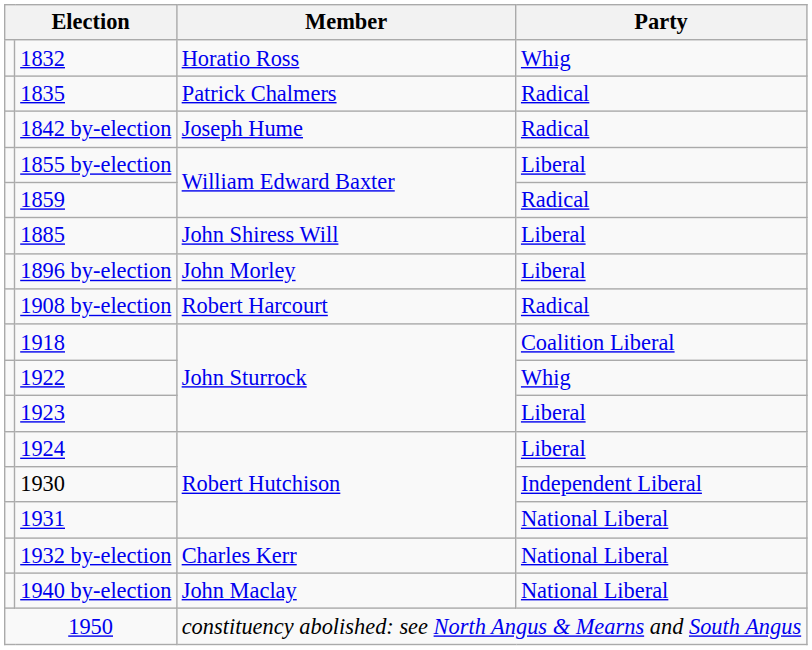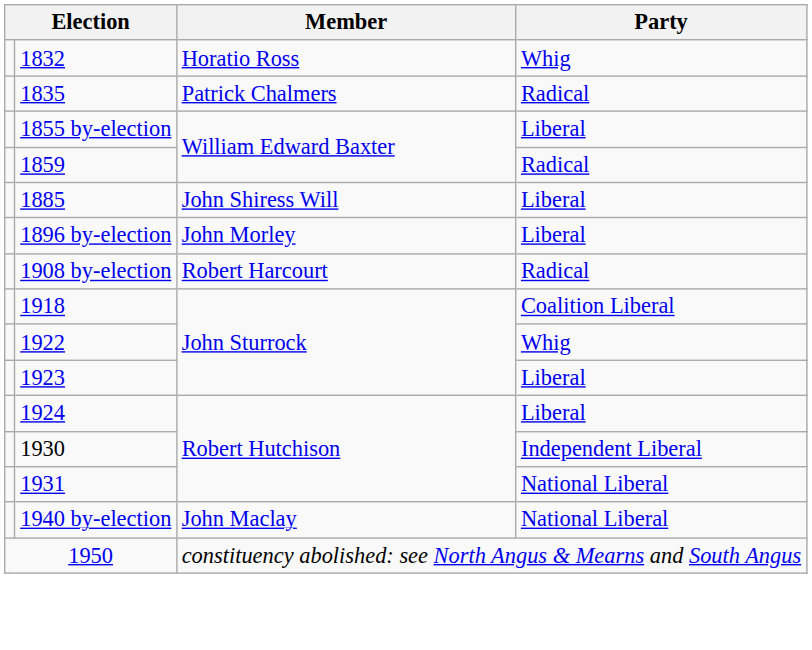- row: (96, 128)
- row: (96, 555)
